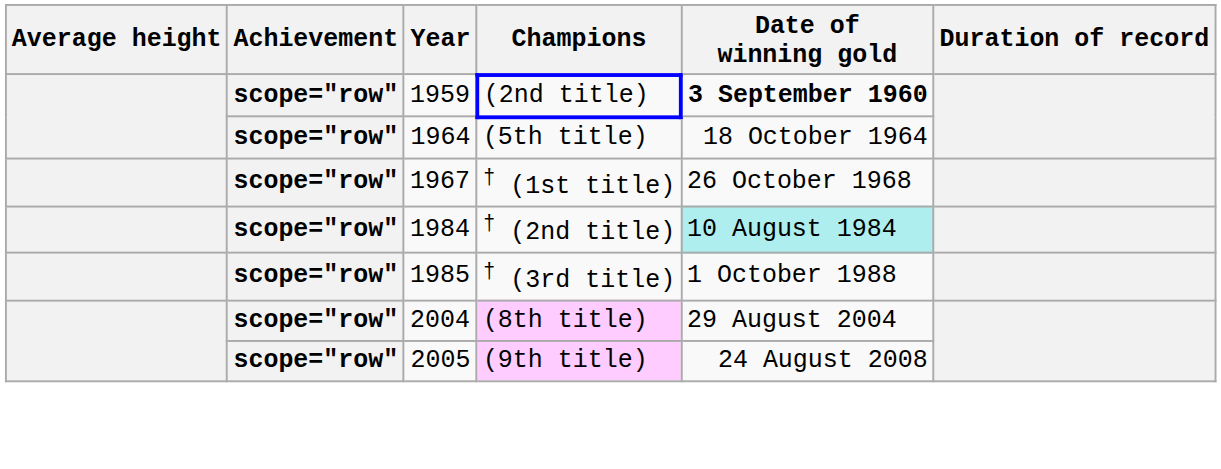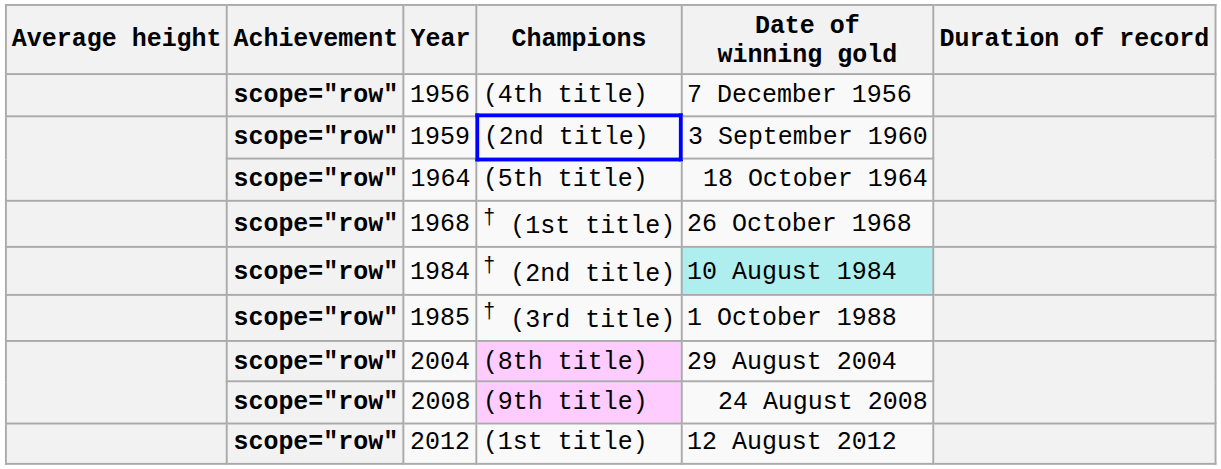+ row: (565, 95)
(808, 96) bold -> (808, 137) normal
(440, 182) 1967 -> (440, 224) 1968
(441, 361) 2005 -> (441, 403) 2008
+ row: (565, 443)
